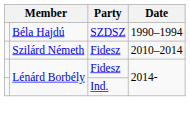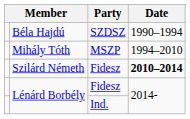+ row: (41, 50)
(157, 50) normal -> (157, 68) bold
